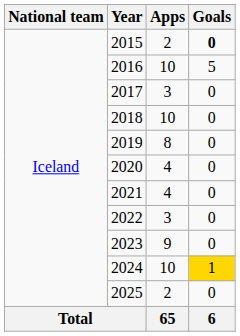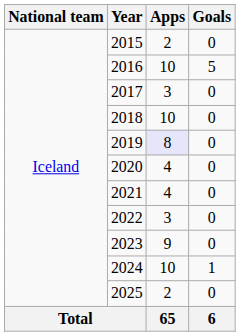(212, 42) bold -> (212, 42) normal
(168, 142) no background -> (168, 142) lavender background
(212, 268) gold background -> (212, 268) no background
